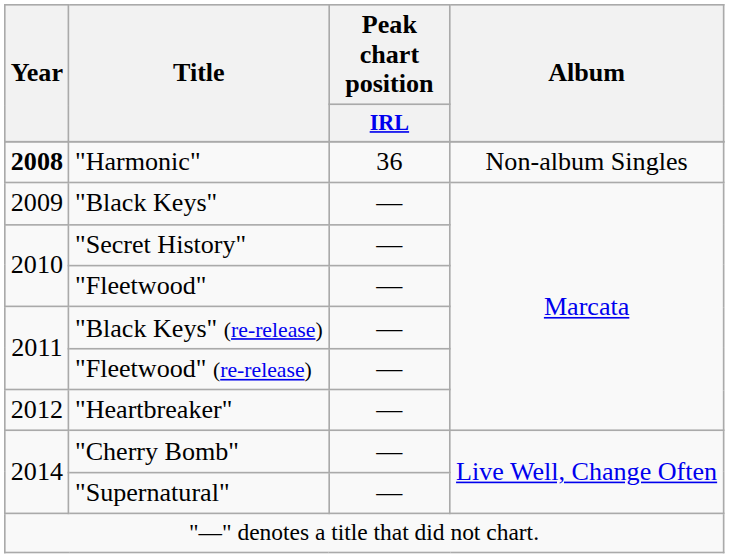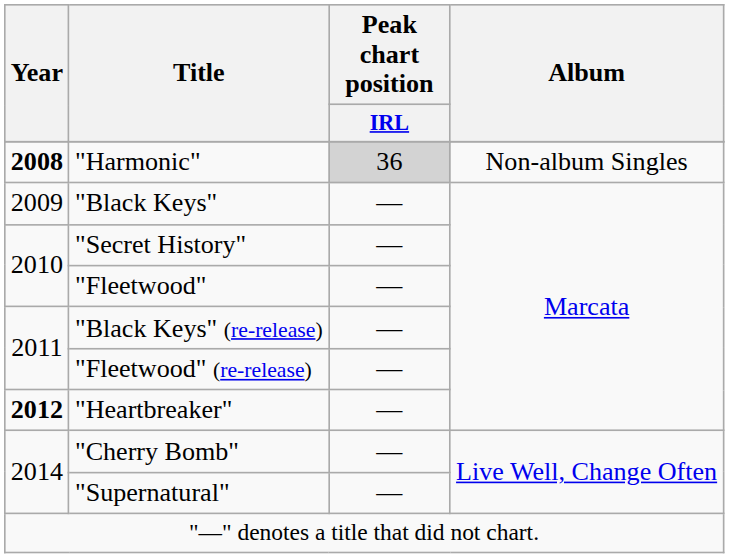(389, 161) no background -> (389, 161) lightgrey background
(37, 409) normal -> (37, 409) bold
